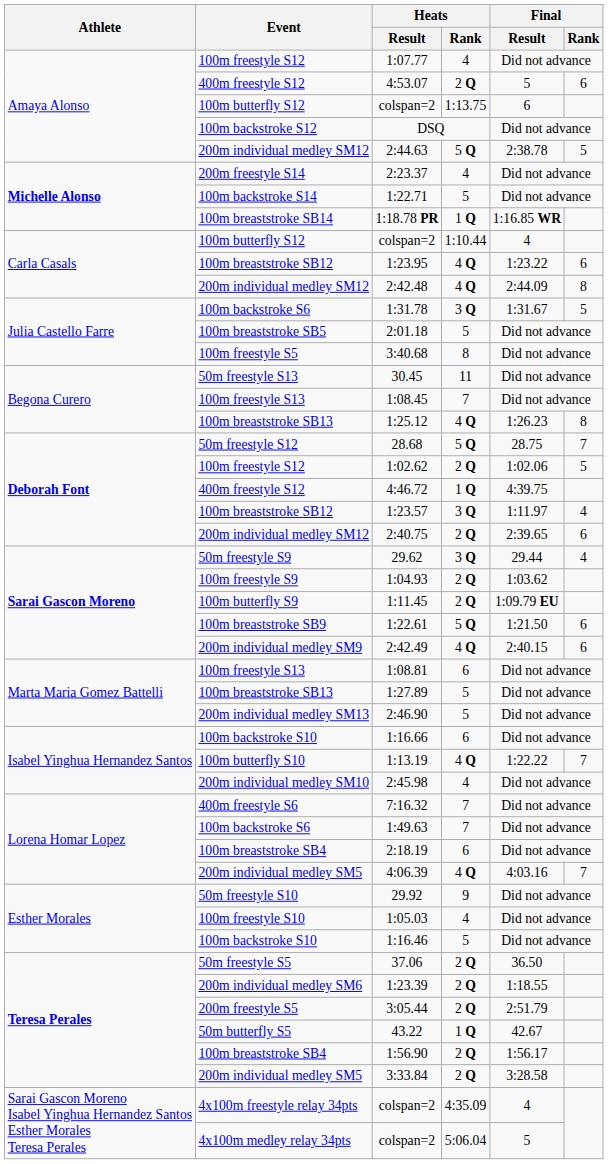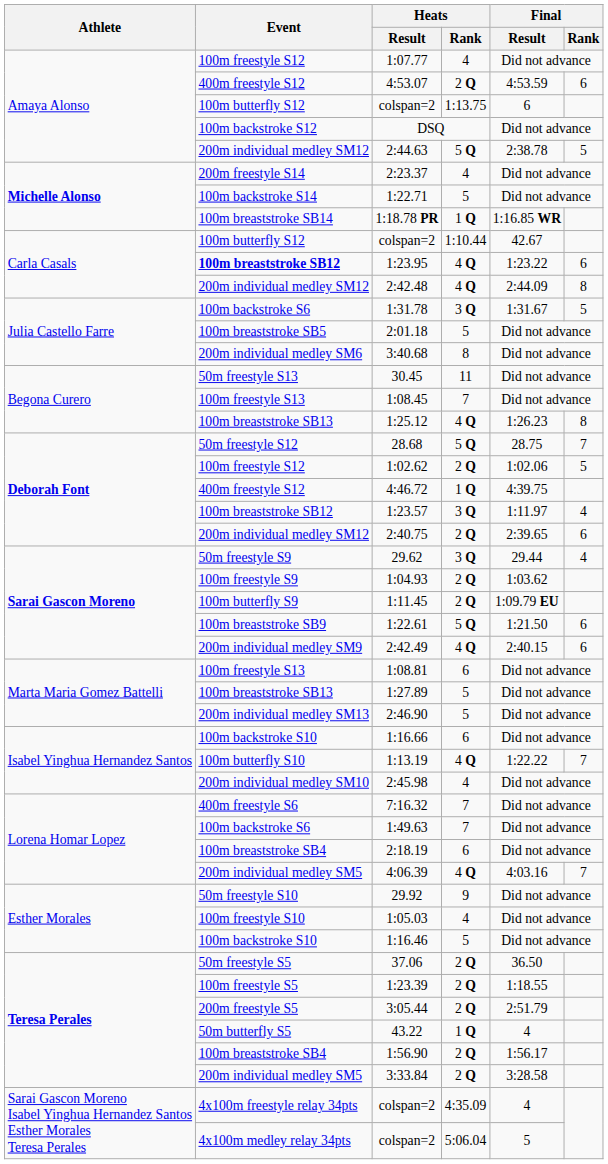(527, 83) 5 -> (527, 83) 4:53.59
(527, 241) 4 -> (527, 241) 42.67
(266, 264) normal -> (269, 264) bold
(248, 354) 100m freestyle S5 -> (280, 354) 200m individual medley SM6
(280, 986) 200m individual medley SM6 -> (248, 986) 100m freestyle S5
(527, 1031) 42.67 -> (527, 1031) 4
